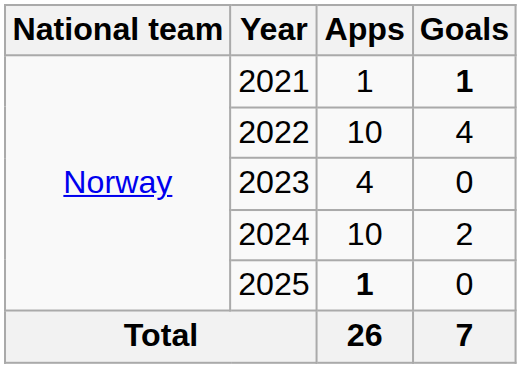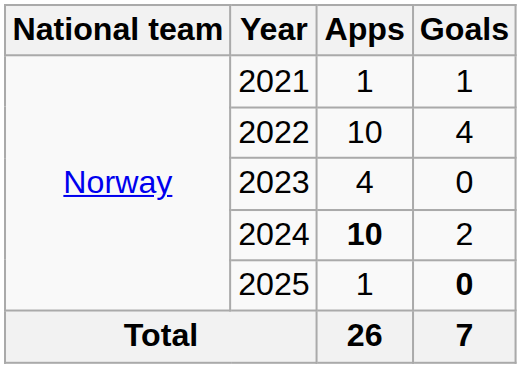(464, 81) bold -> (464, 81) normal
(365, 234) normal -> (365, 234) bold
(365, 285) bold -> (365, 285) normal
(464, 285) normal -> (464, 285) bold
